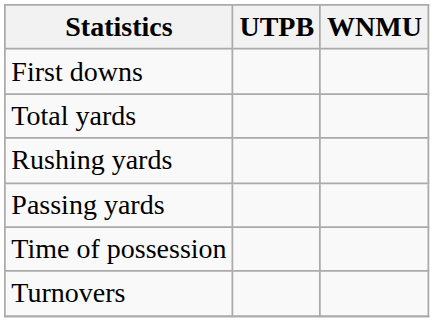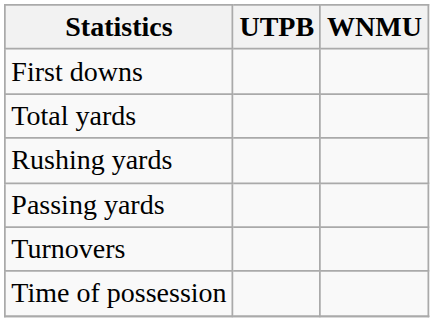rows swapped: (68, 293) <-> (119, 248)
